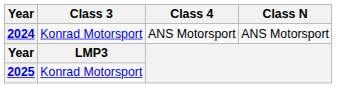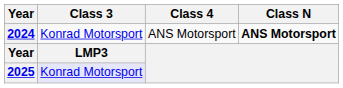(285, 33) normal -> (289, 33) bold
(91, 72) no background -> (91, 72) lavender background
